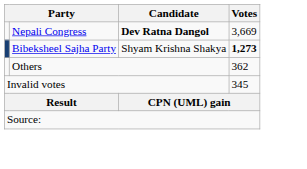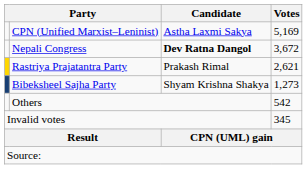+ row: (85, 31)
(244, 31) 3,669 -> (286, 48) 3,672
+ row: (70, 66)
(244, 48) bold -> (286, 84) normal
(240, 66) 362 -> (282, 102) 542
